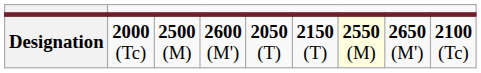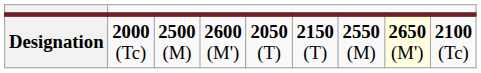(361, 42) lightyellow background -> (361, 42) no background
(407, 42) no background -> (407, 42) lightyellow background
